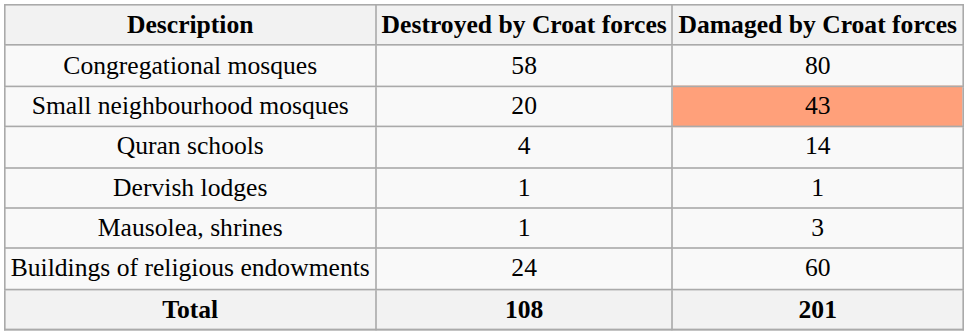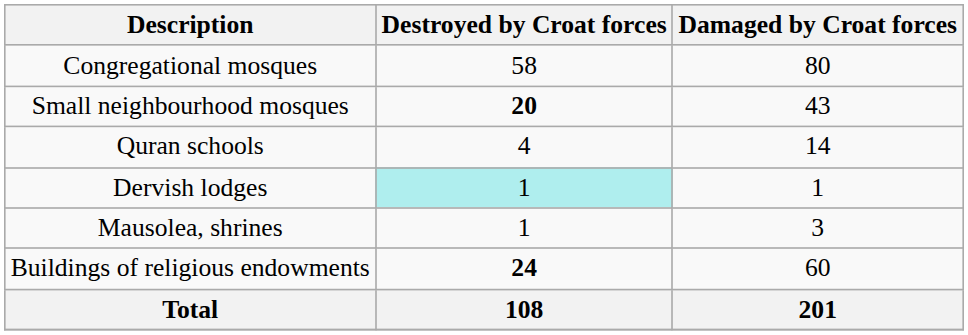(524, 106) normal -> (524, 106) bold
(818, 106) lightsalmon background -> (818, 106) no background
(524, 187) no background -> (524, 187) paleturquoise background
(524, 268) normal -> (524, 268) bold
